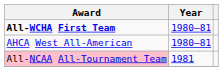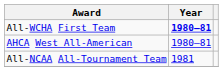(61, 28) bold -> (61, 28) normal
(191, 28) normal -> (191, 28) bold
(87, 58) pink background -> (87, 58) no background
